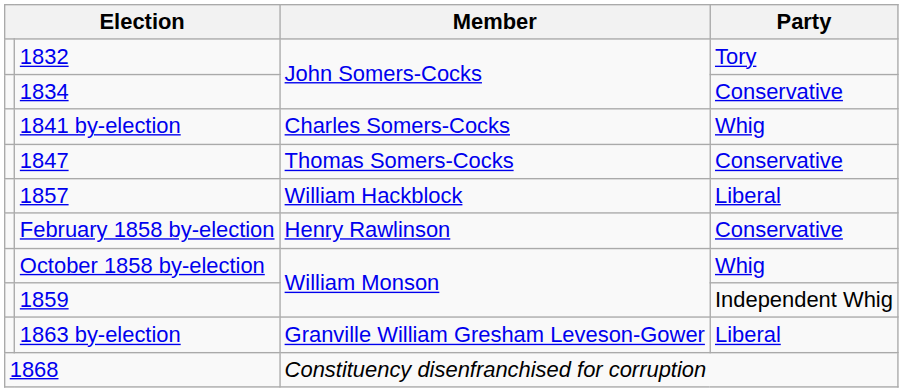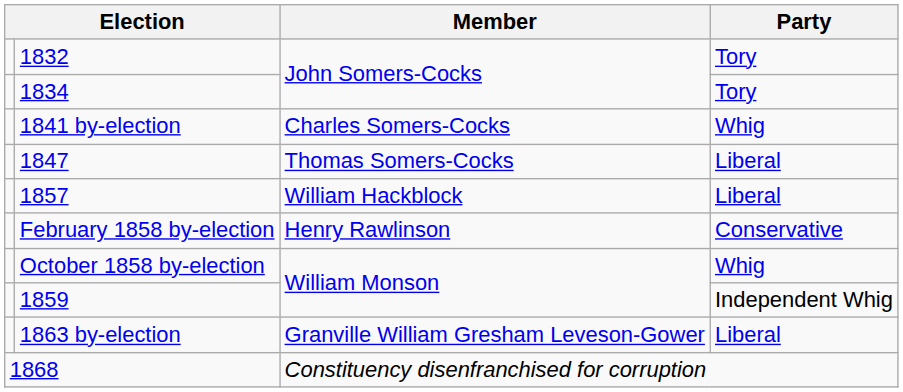(779, 91) Conservative -> (736, 91) Tory
(779, 160) Conservative -> (748, 160) Liberal
